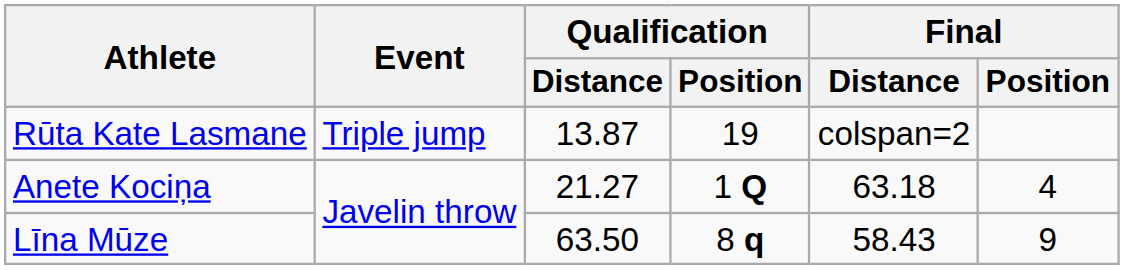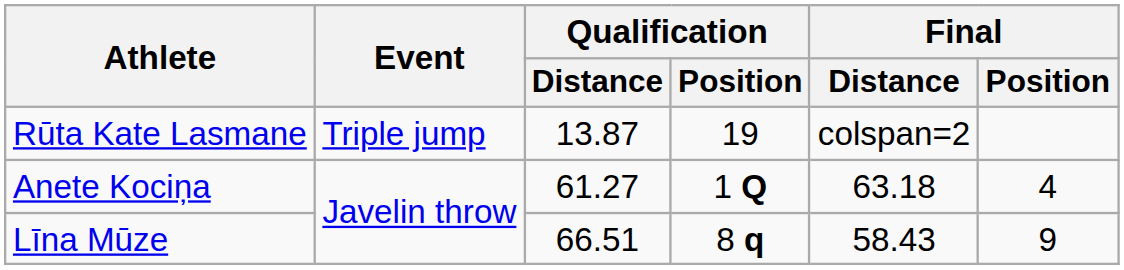(597, 187) 21.27 -> (597, 187) 61.27
(597, 239) 63.50 -> (597, 239) 66.51
